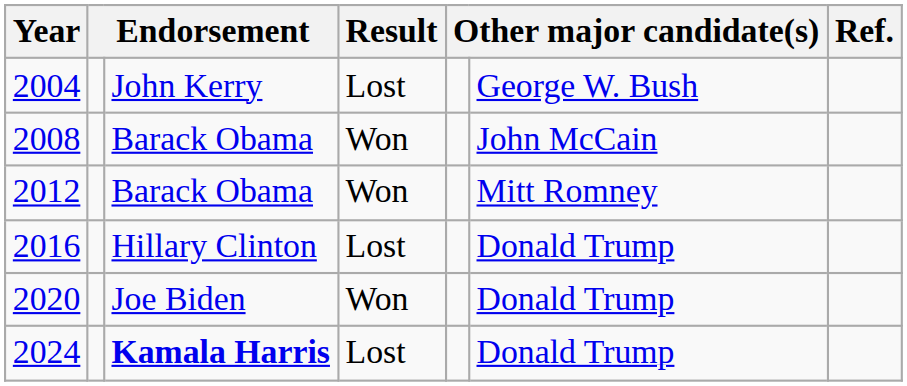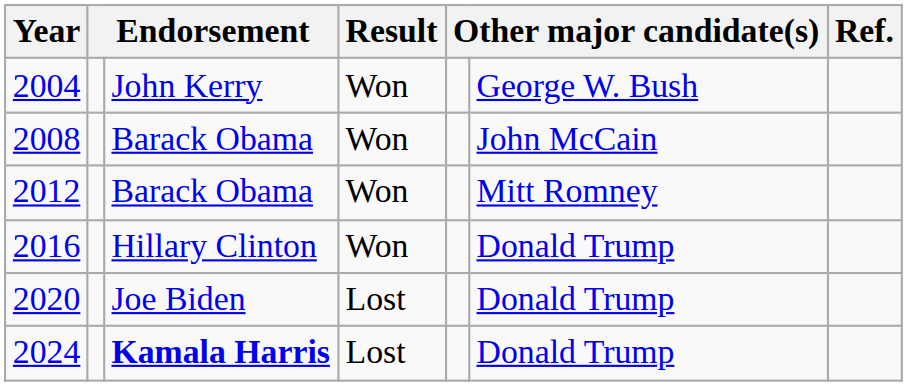(376, 84) Lost -> (377, 84) Won
(376, 245) Lost -> (377, 245) Won
(377, 298) Won -> (376, 298) Lost
